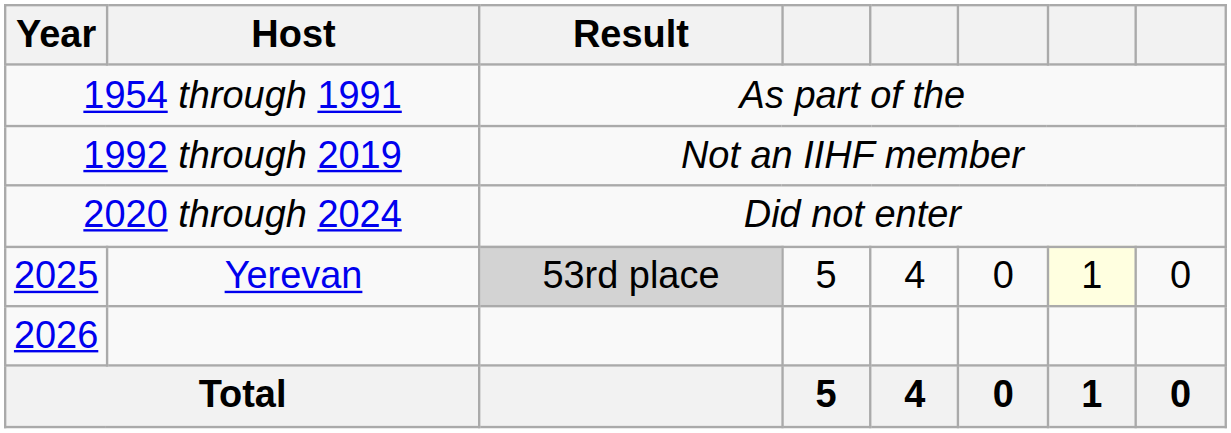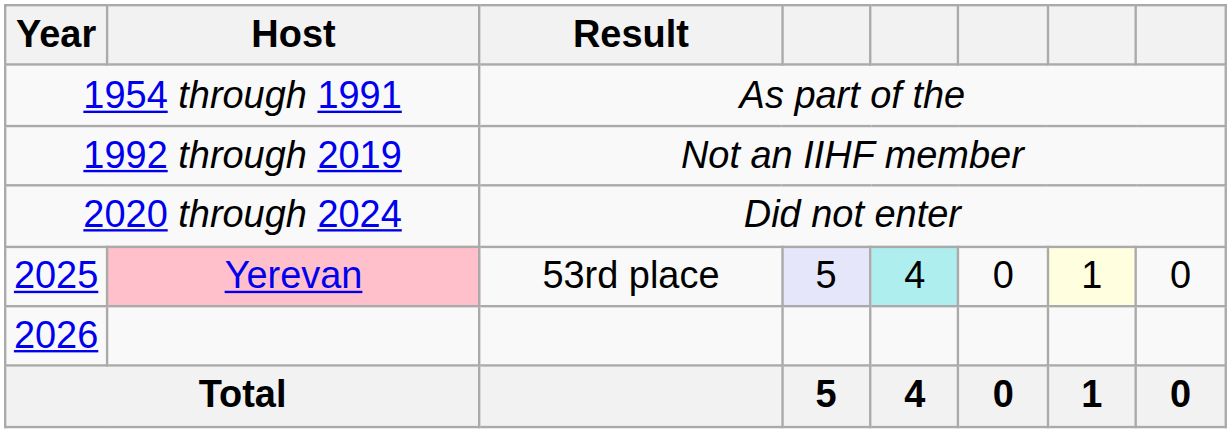(294, 275) no background -> (294, 275) pink background
(631, 275) lightgrey background -> (631, 275) no background
(826, 275) no background -> (826, 275) lavender background
(915, 275) no background -> (915, 275) paleturquoise background
